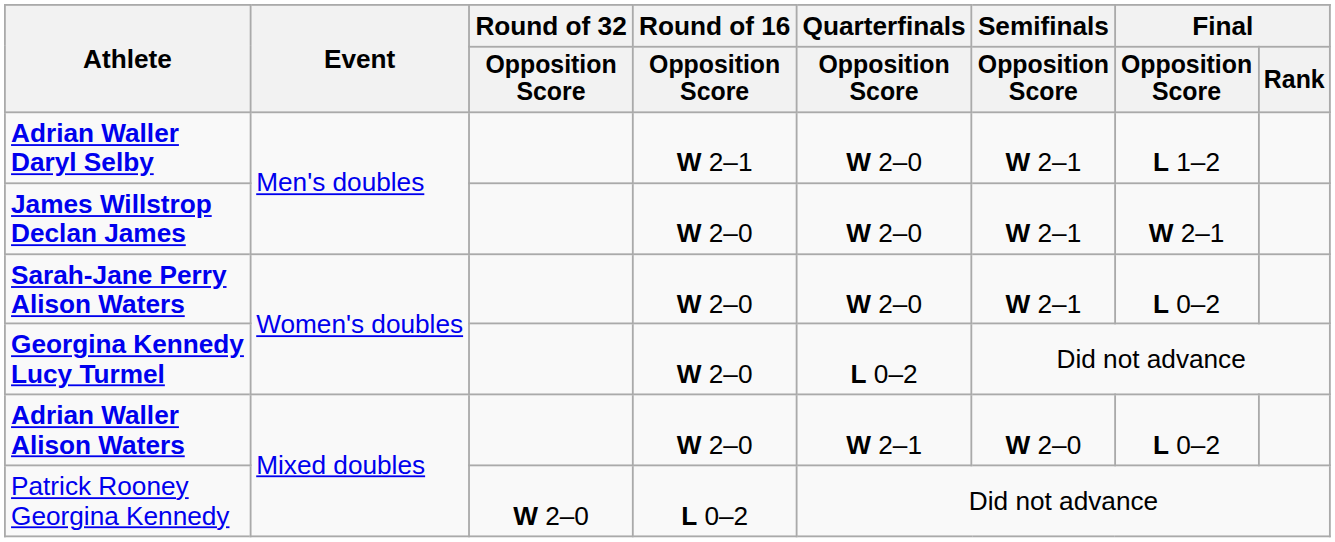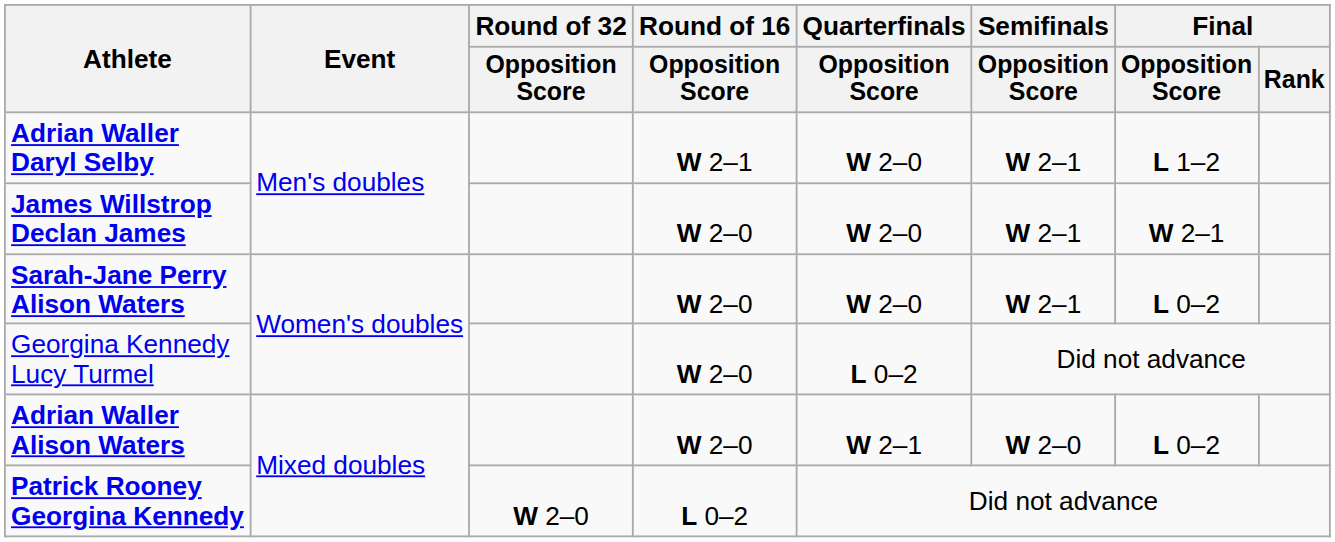(127, 360) bold -> (120, 360) normal
(120, 501) normal -> (127, 501) bold
